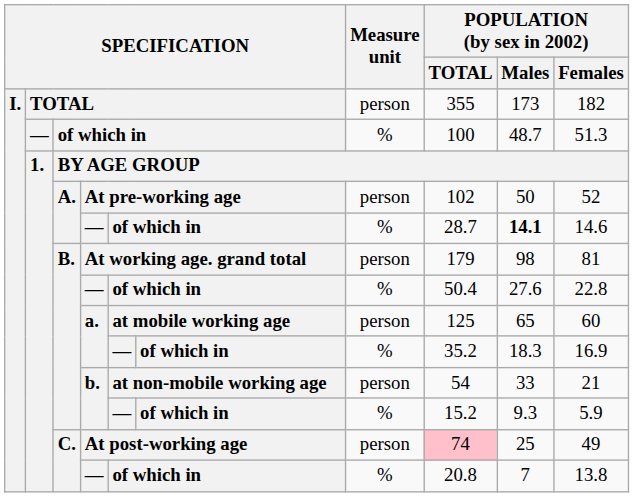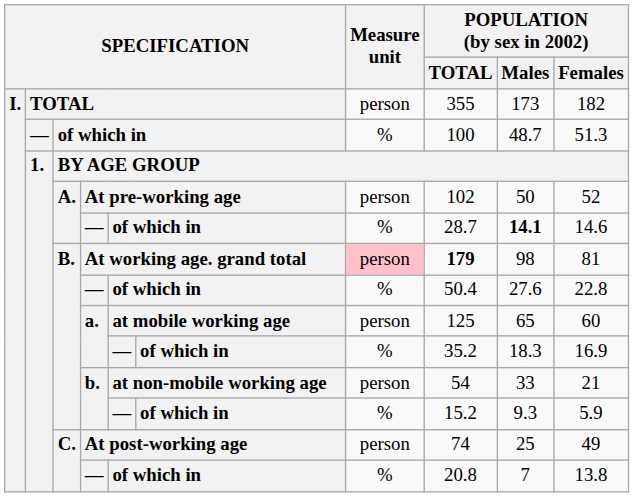(385, 258) no background -> (385, 258) pink background
(460, 258) normal -> (460, 258) bold
(460, 444) pink background -> (460, 444) no background
